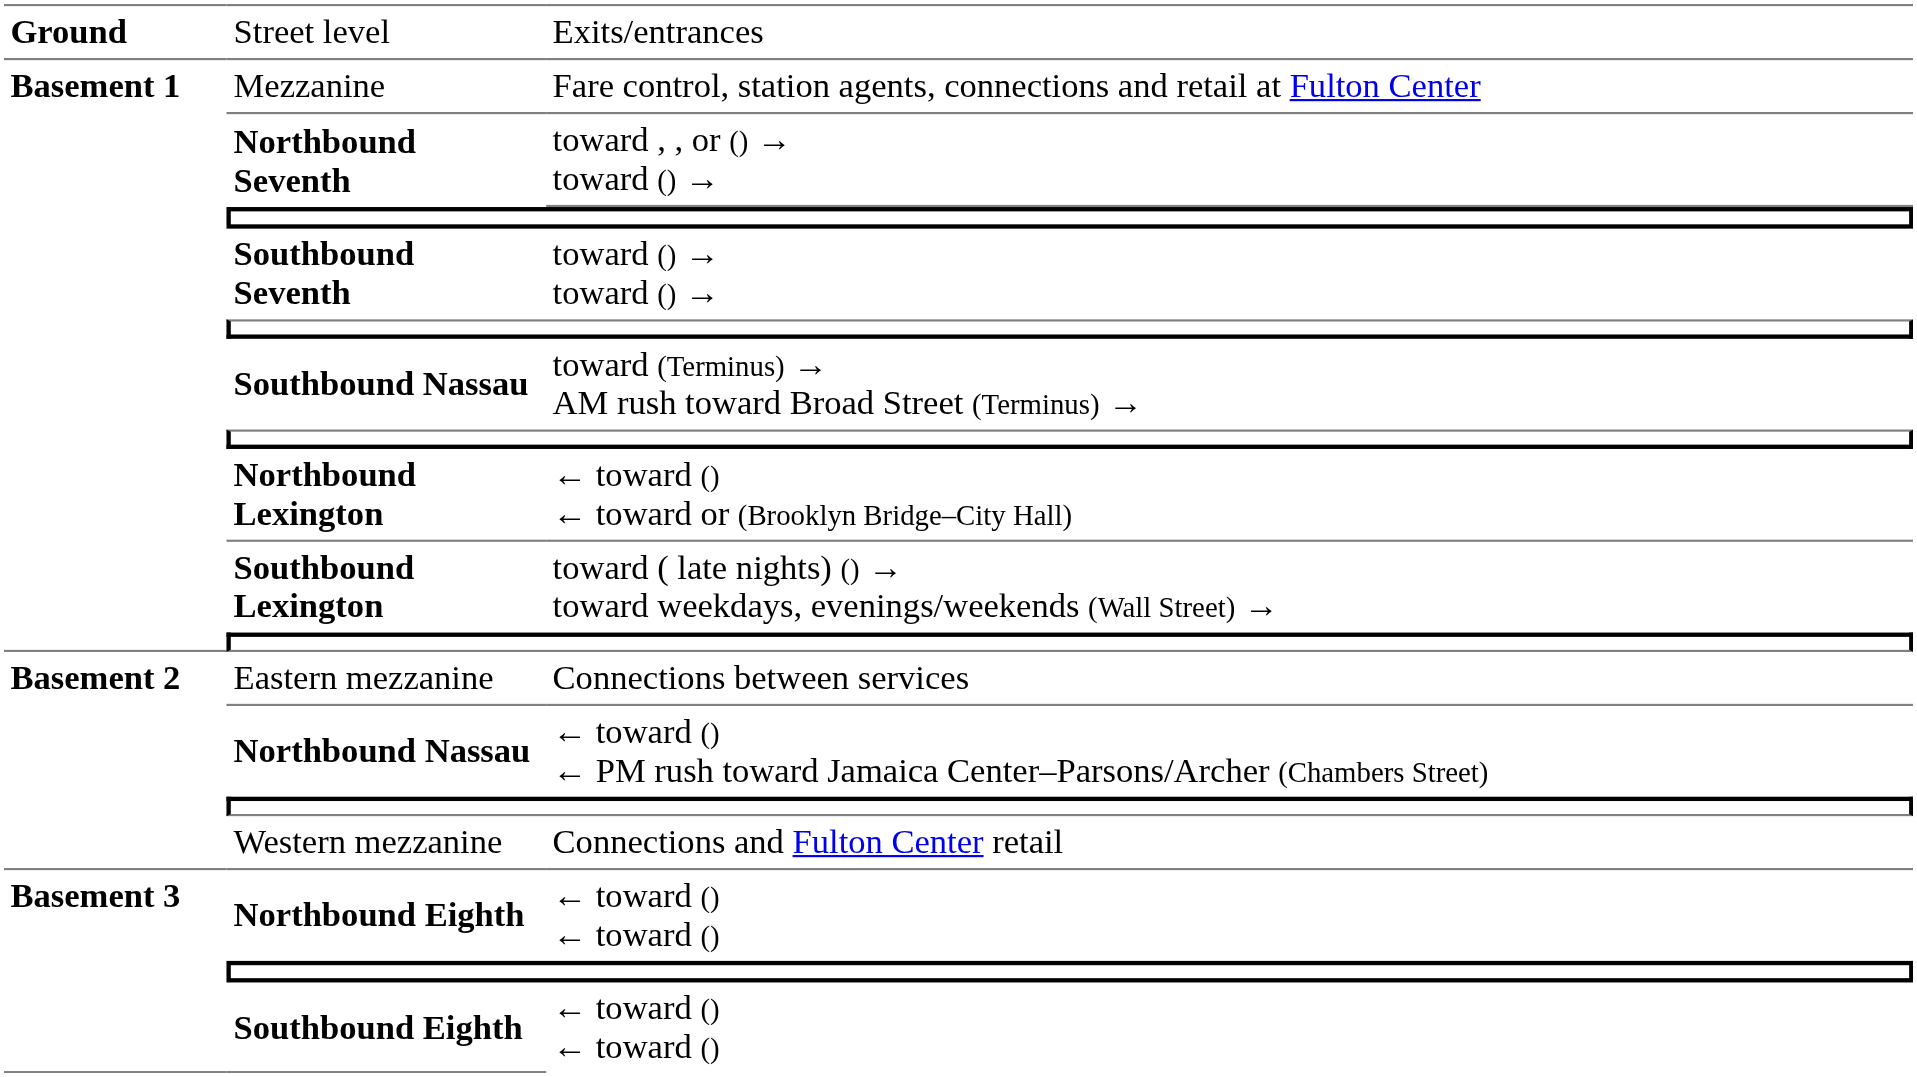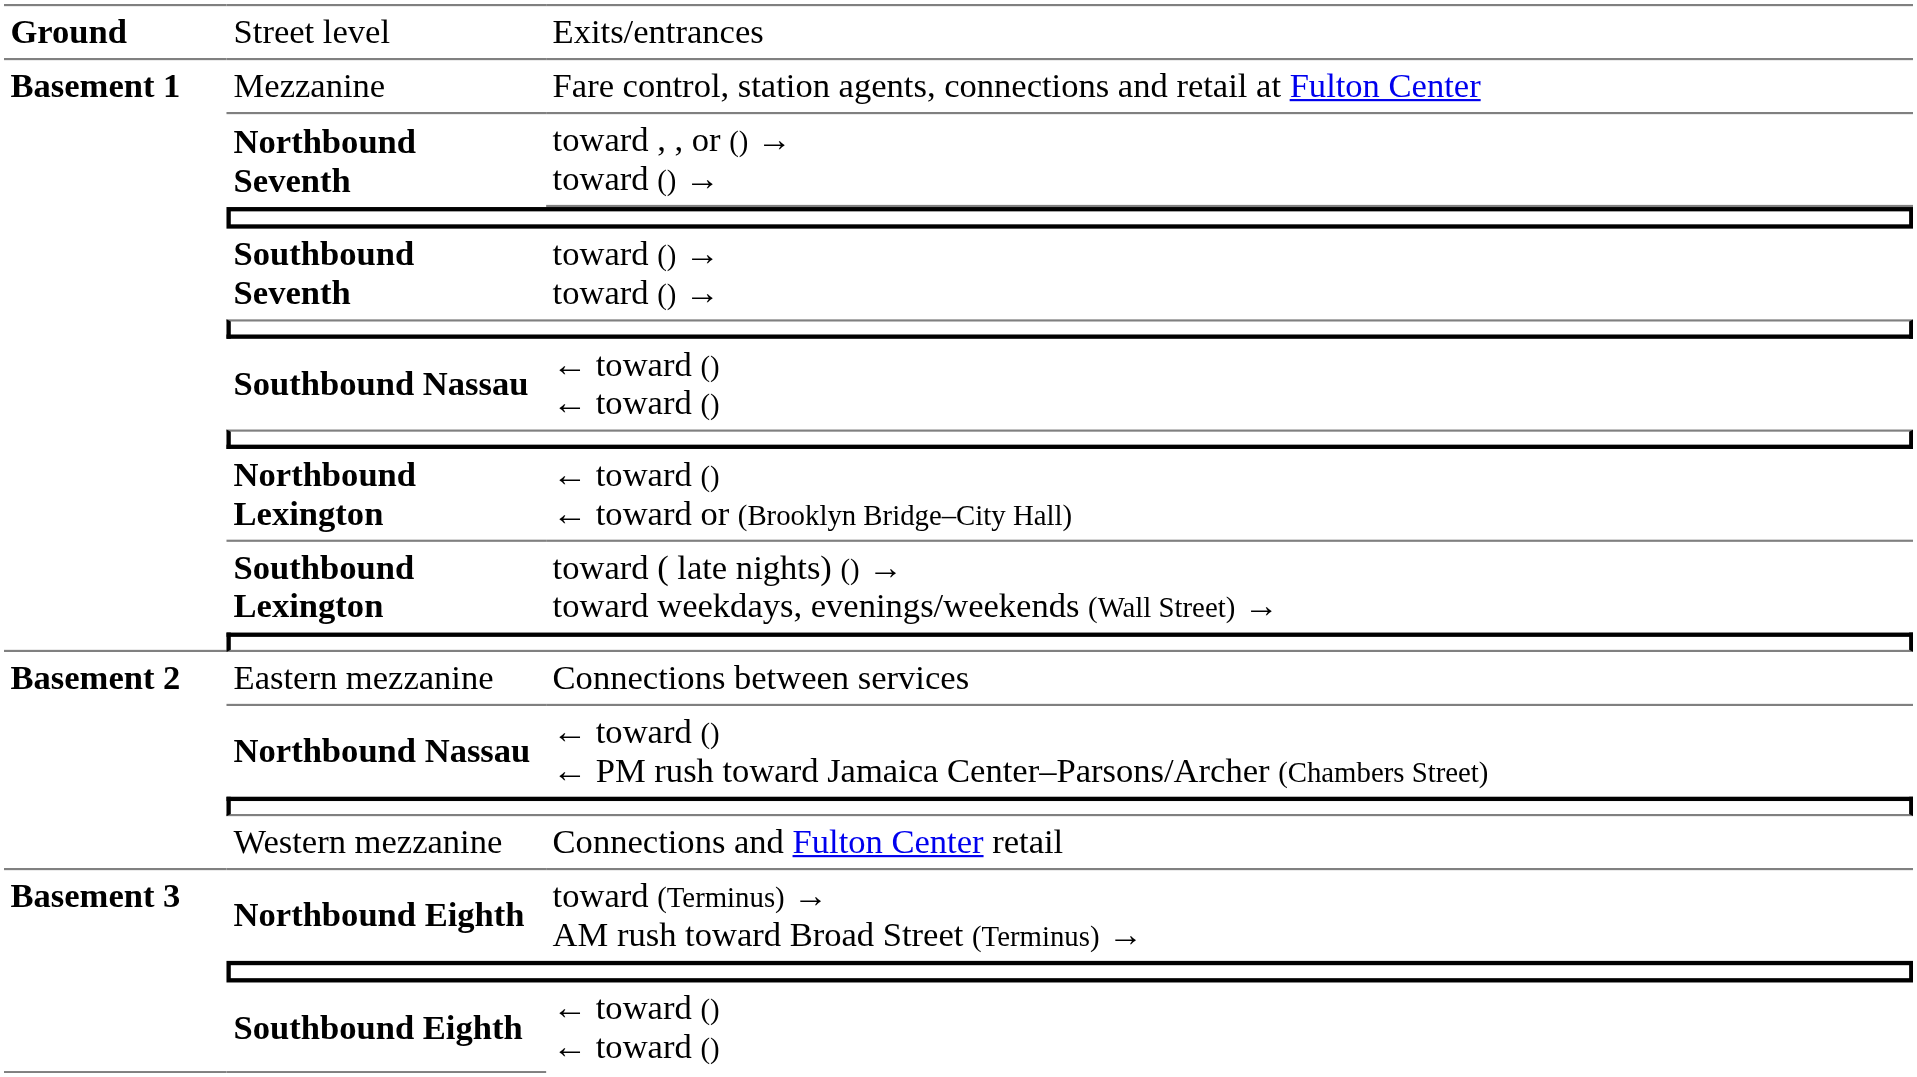(848, 383) toward (Terminus) → AM rush toward Broad Street (Terminus) → -> (636, 383) ← toward () ← toward ()
(636, 914) ← toward () ← toward () -> (848, 914) toward (Terminus) → AM rush toward Broad Street (Terminus) →
